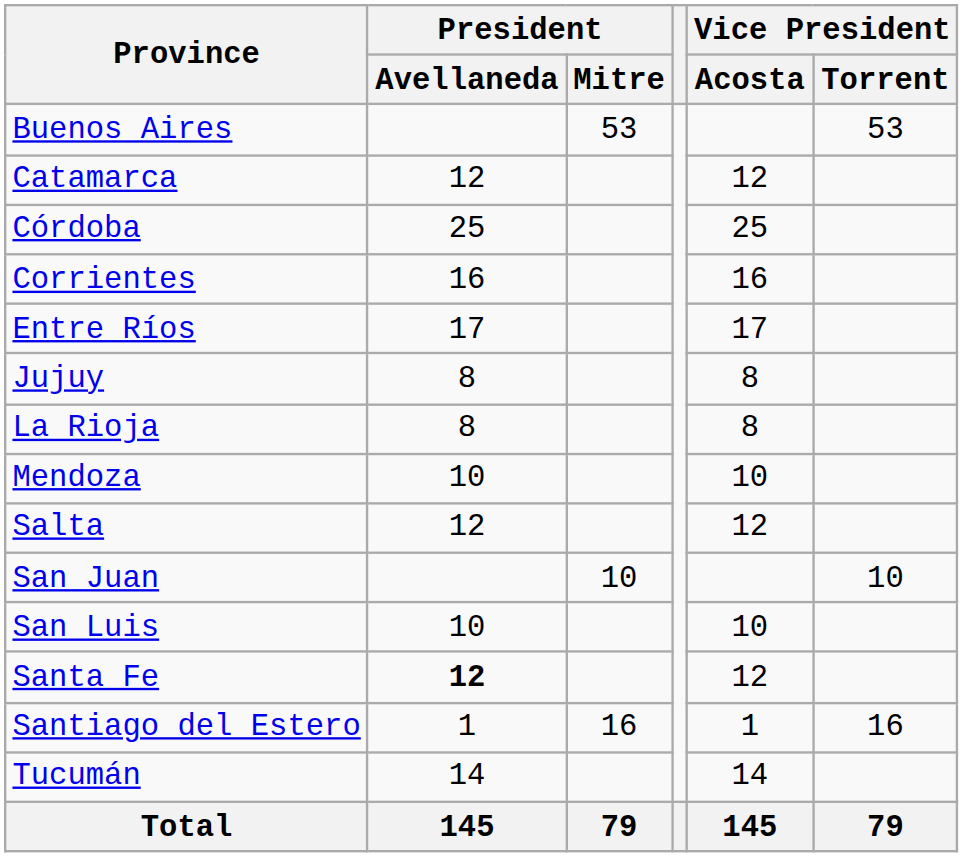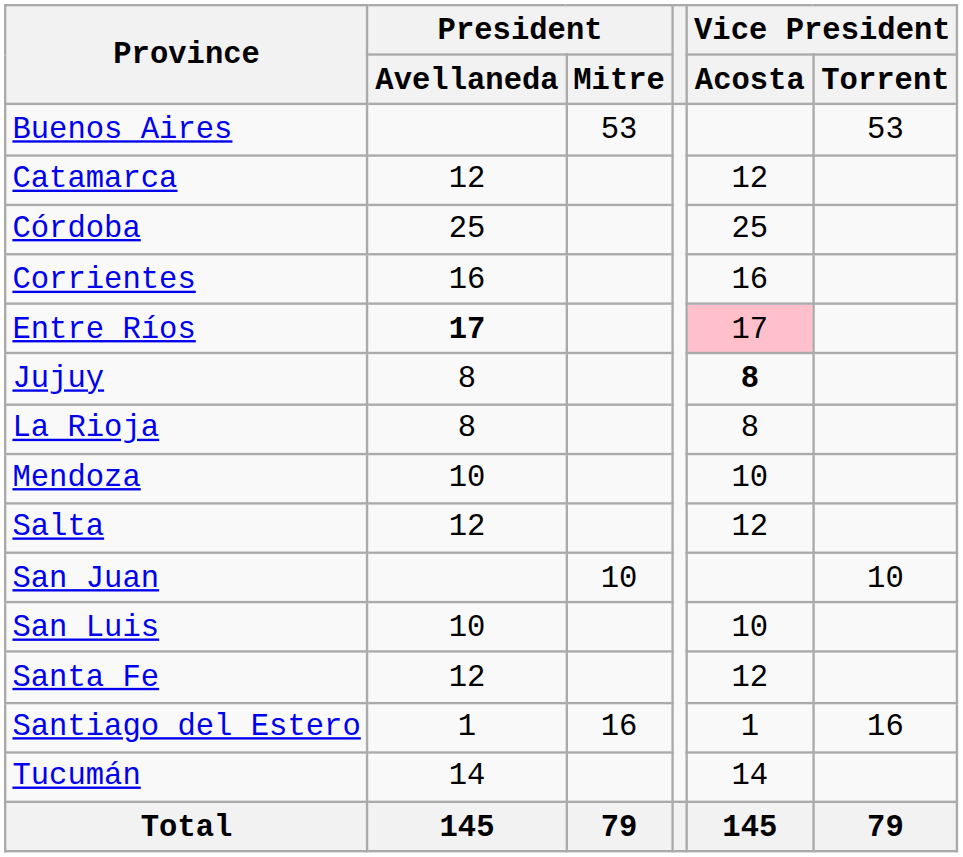(467, 329) normal -> (467, 329) bold
(750, 329) no background -> (750, 329) pink background
(750, 379) normal -> (750, 379) bold
(467, 677) bold -> (467, 677) normal
